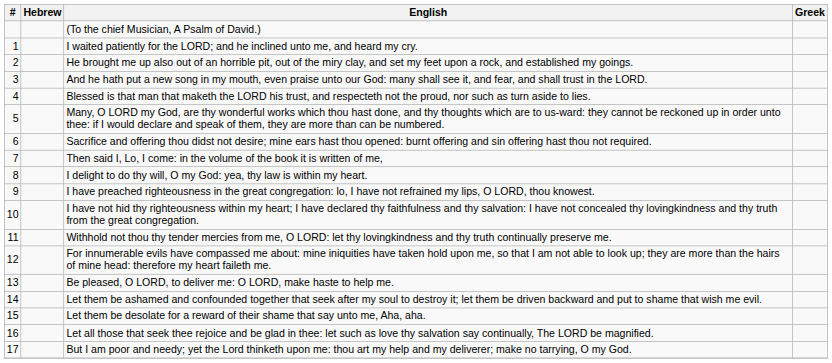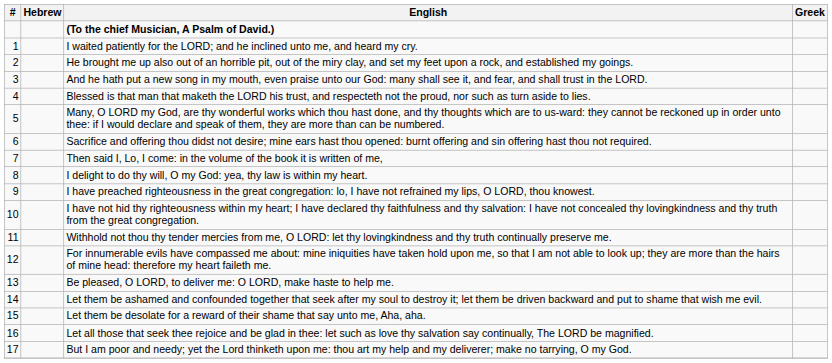(164, 29) normal -> (170, 29) bold
